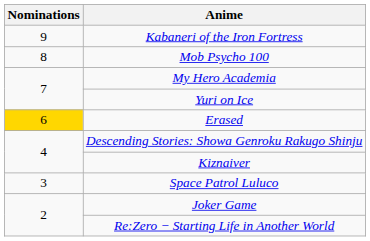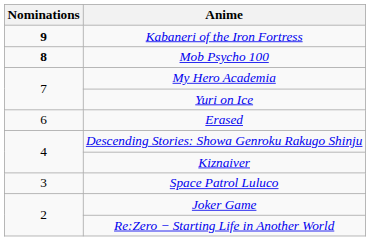(44, 36) normal -> (44, 36) bold
(44, 57) normal -> (44, 57) bold
(44, 120) gold background -> (44, 120) no background
